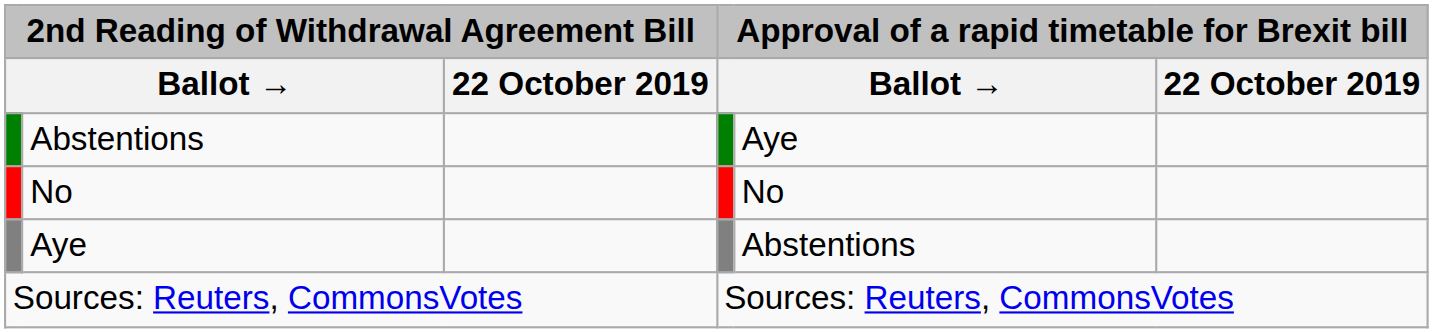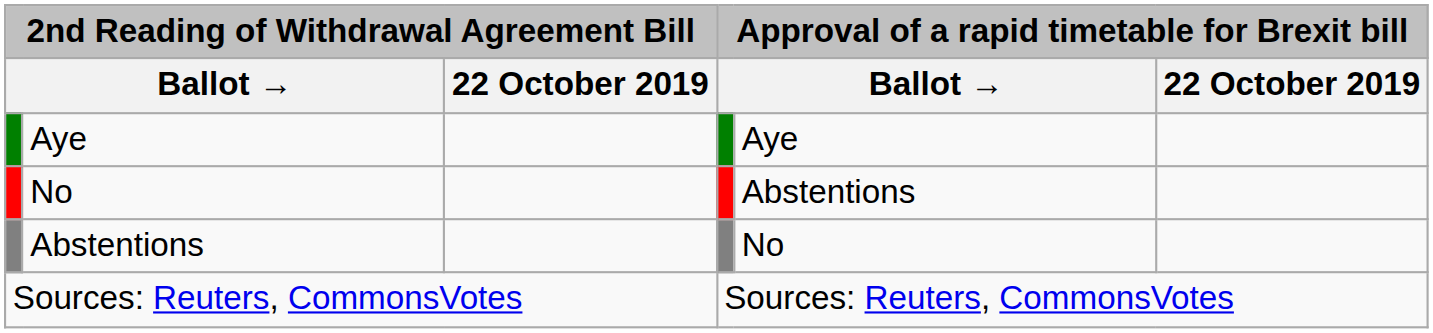(117, 137) Abstentions -> (59, 137) Aye
(763, 191) No -> (829, 191) Abstentions
(59, 245) Aye -> (117, 245) Abstentions
(829, 245) Abstentions -> (763, 245) No
